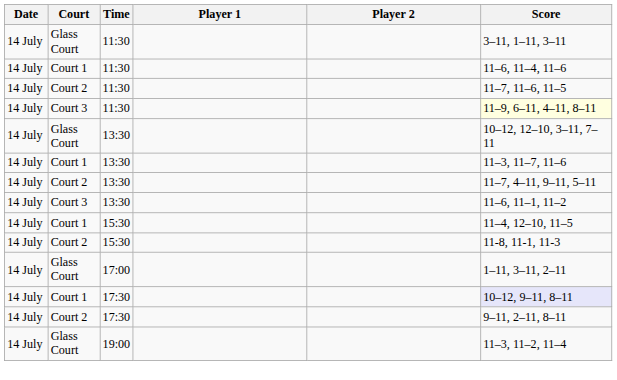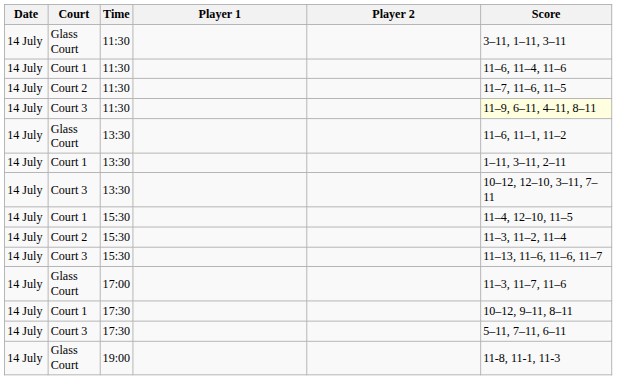(540, 136) 10–12, 12–10, 3–11, 7–11 -> (525, 136) 11–6, 11–1, 11–2
(525, 163) 11–3, 11–7, 11–6 -> (525, 163) 1–11, 3–11, 2–11
- row: (69, 183)
(525, 203) 11–6, 11–1, 11–2 -> (540, 190) 10–12, 12–10, 3–11, 7–11
(522, 242) 11-8, 11-1, 11-3 -> (525, 237) 11–3, 11–2, 11–4
+ row: (69, 257)
(525, 270) 1–11, 3–11, 2–11 -> (525, 284) 11–3, 11–7, 11–6
(528, 297) lavender background -> (528, 311) no background
- row: (69, 317)
+ row: (69, 331)
(525, 344) 11–3, 11–2, 11–4 -> (522, 358) 11-8, 11-1, 11-3
